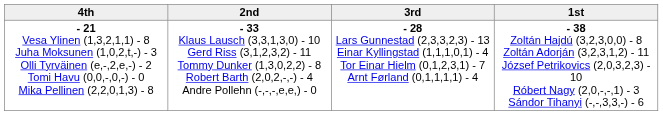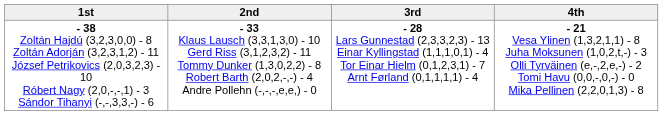columns swapped: (576, 12) <-> (86, 12)
